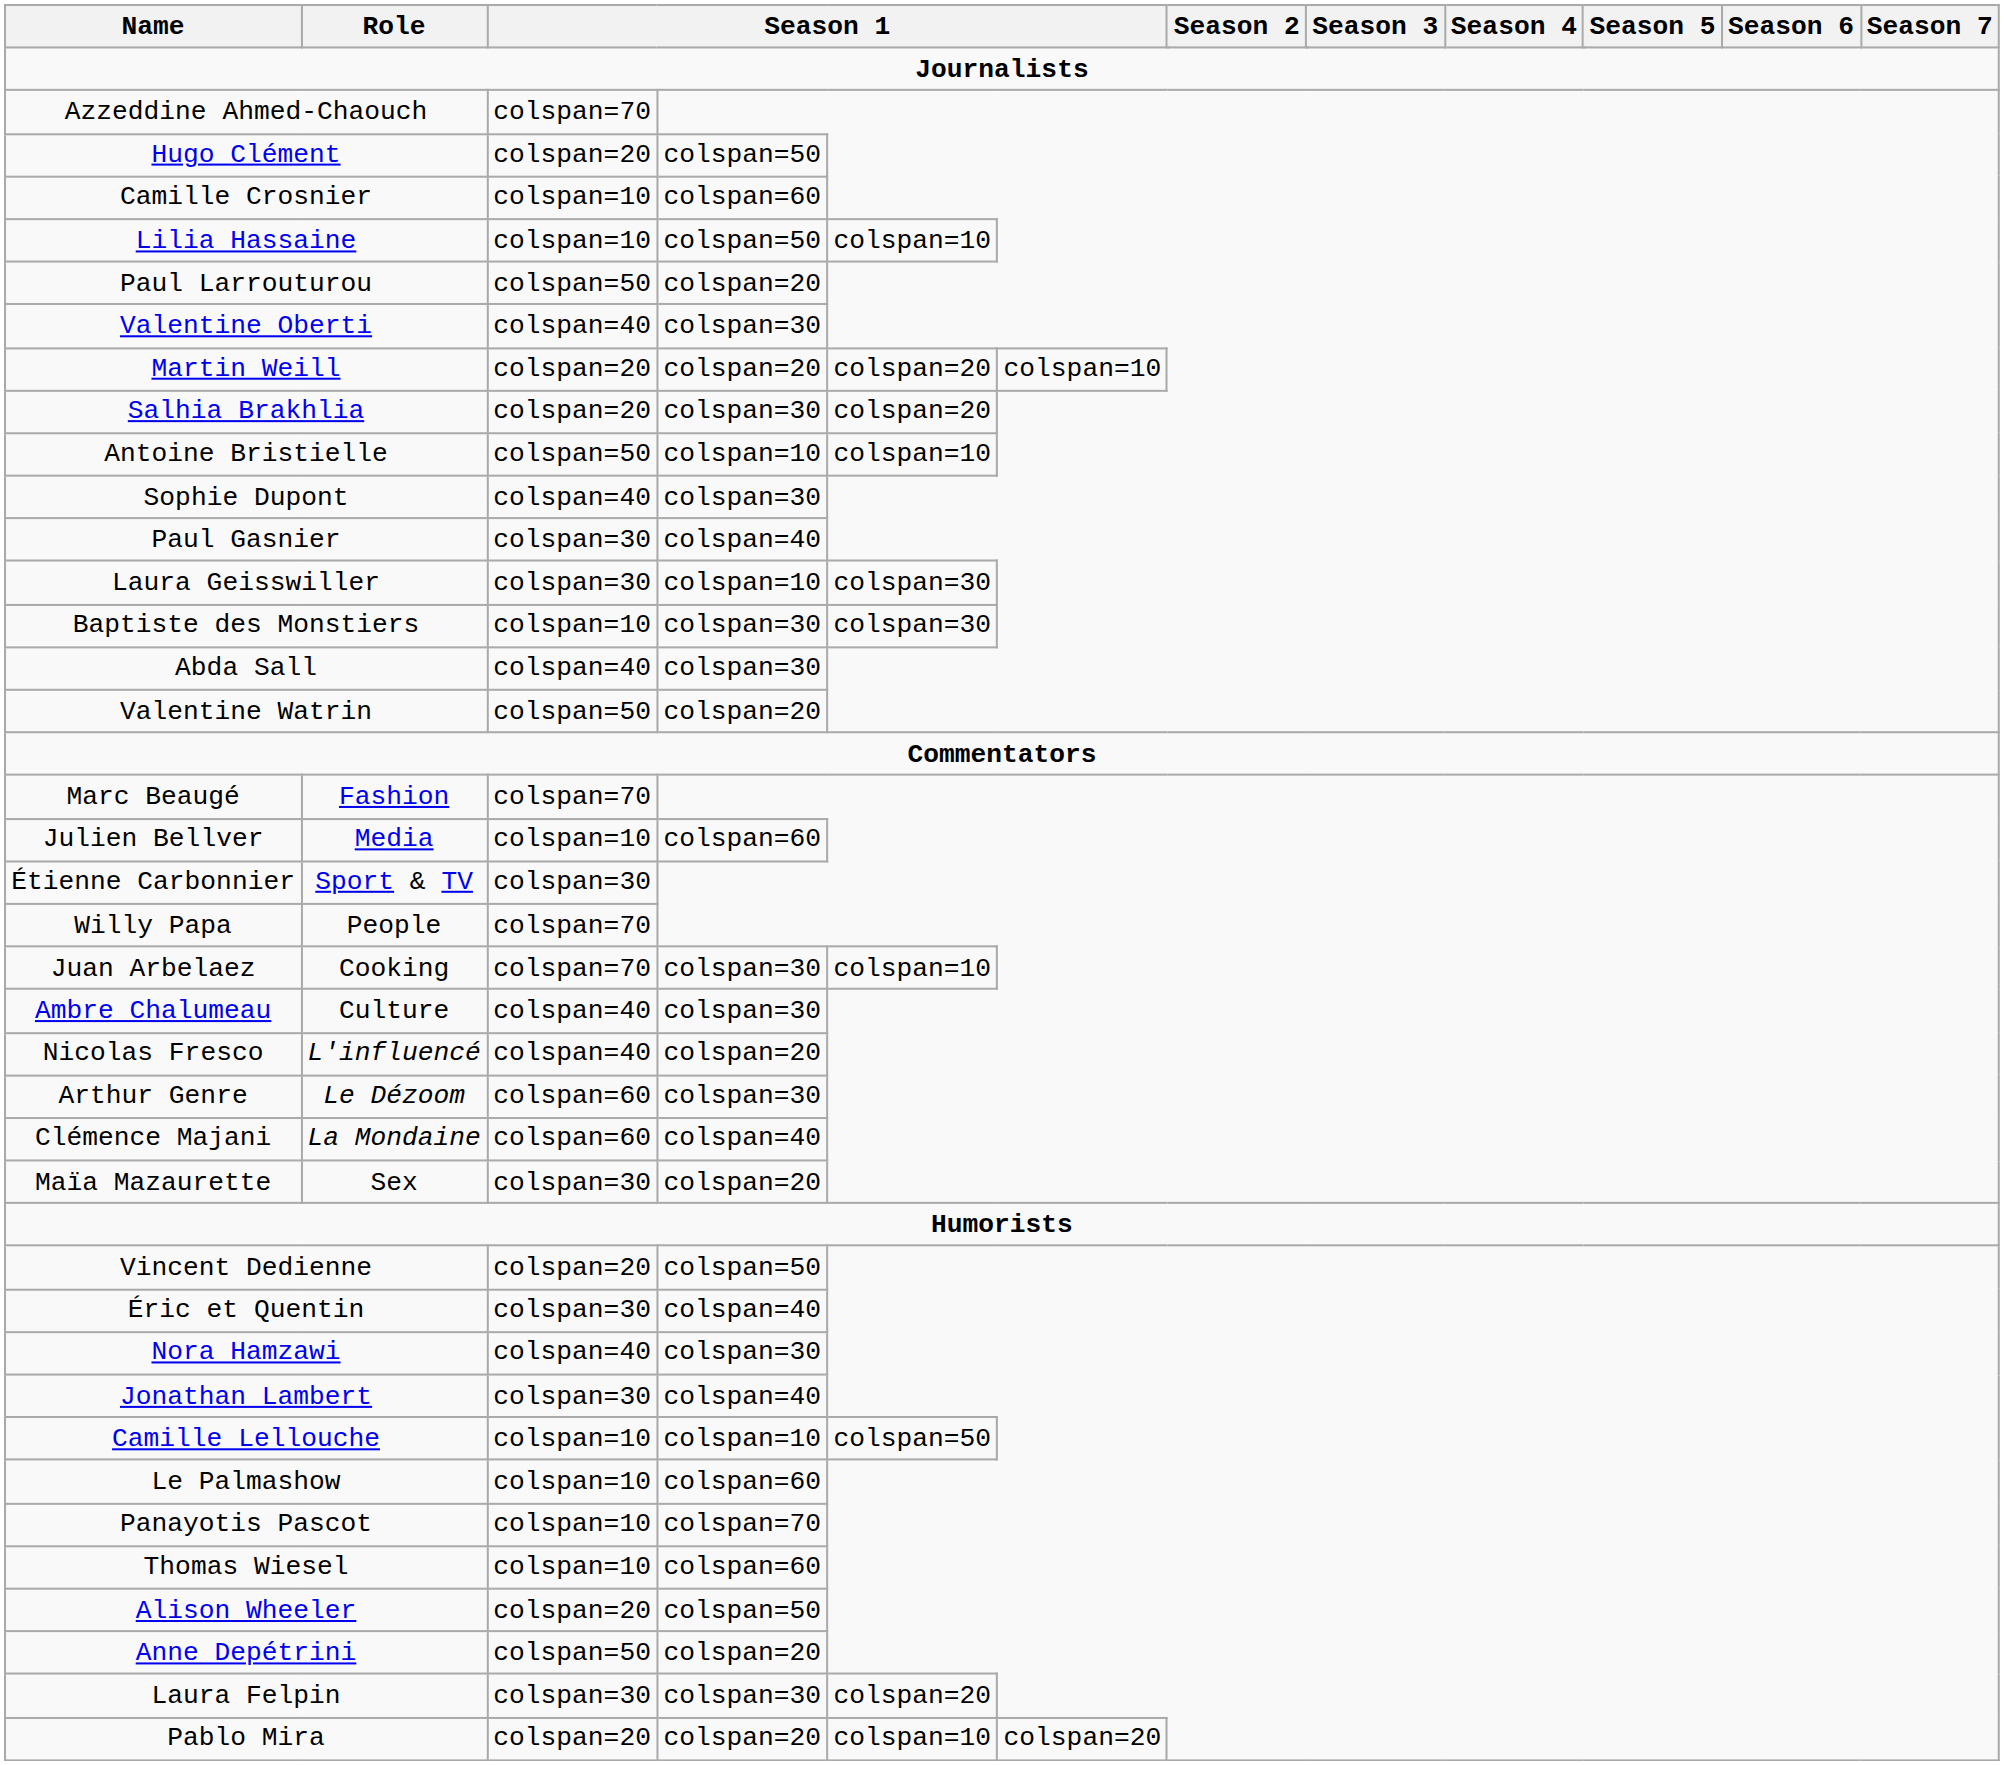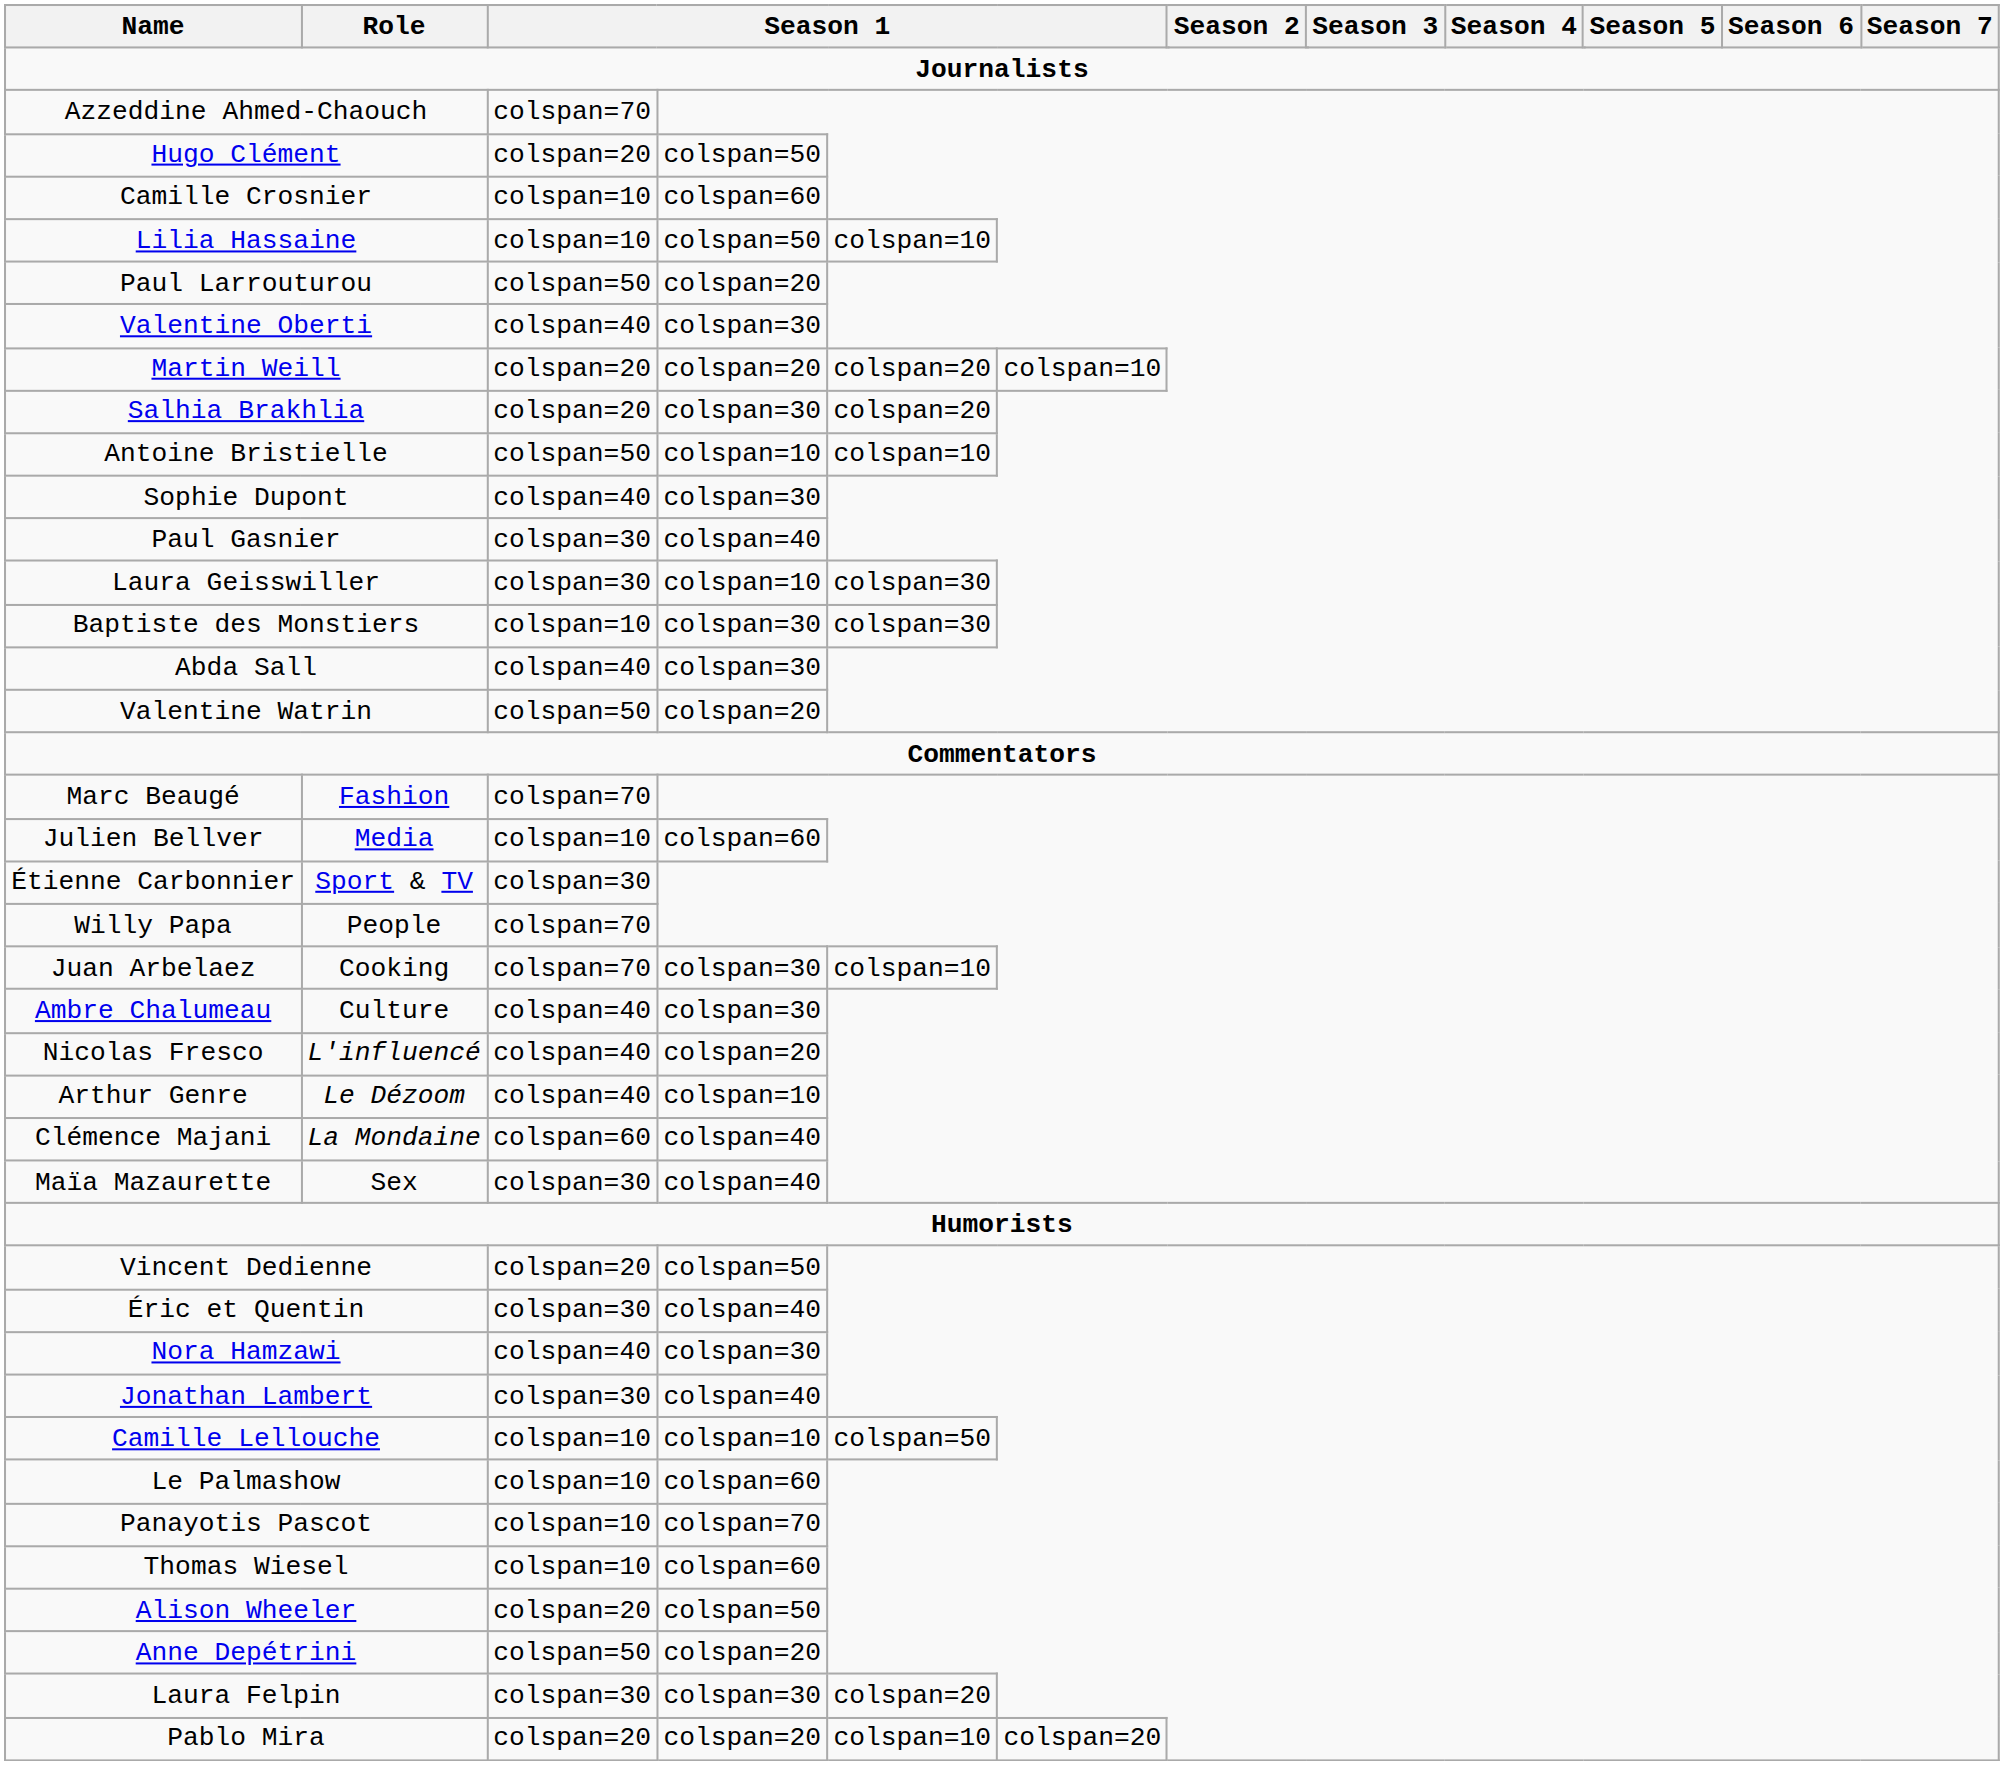(572, 1096) colspan=60 -> (572, 1096) colspan=40
(742, 1096) colspan=30 -> (742, 1096) colspan=10
(742, 1182) colspan=20 -> (742, 1182) colspan=40
